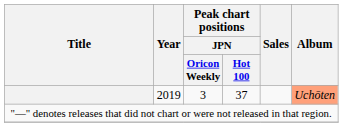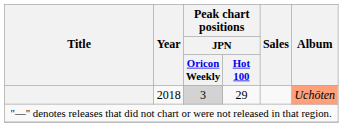(169, 94) 2019 -> (169, 94) 2018
(203, 94) no background -> (203, 94) lightgrey background
(241, 94) 37 -> (241, 94) 29
